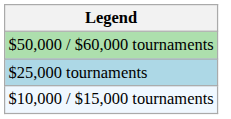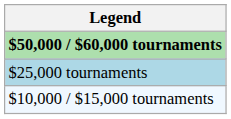(111, 44) normal -> (115, 44) bold
